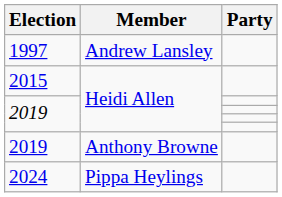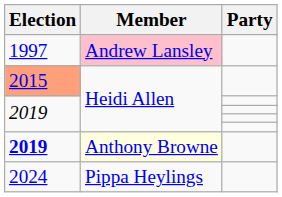(149, 50) no background -> (149, 50) pink background
(28, 80) no background -> (28, 80) lightsalmon background
(28, 146) normal -> (28, 146) bold
(151, 146) no background -> (151, 146) lightyellow background
